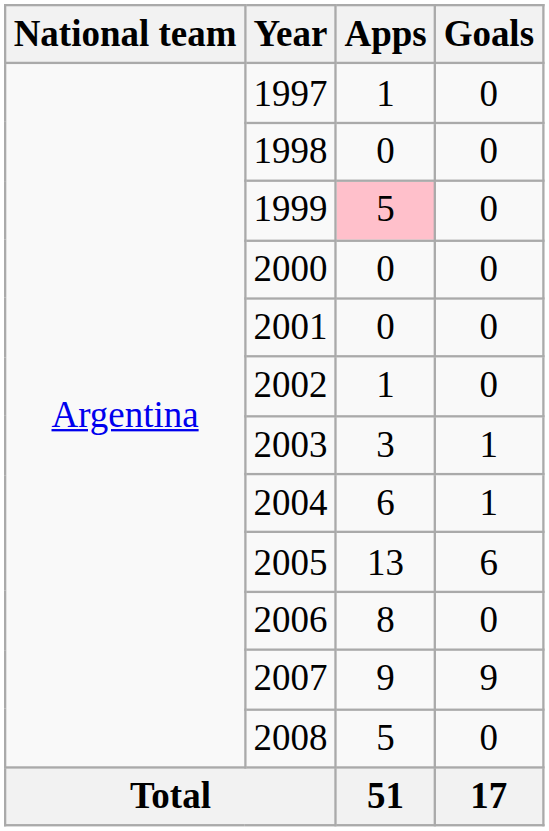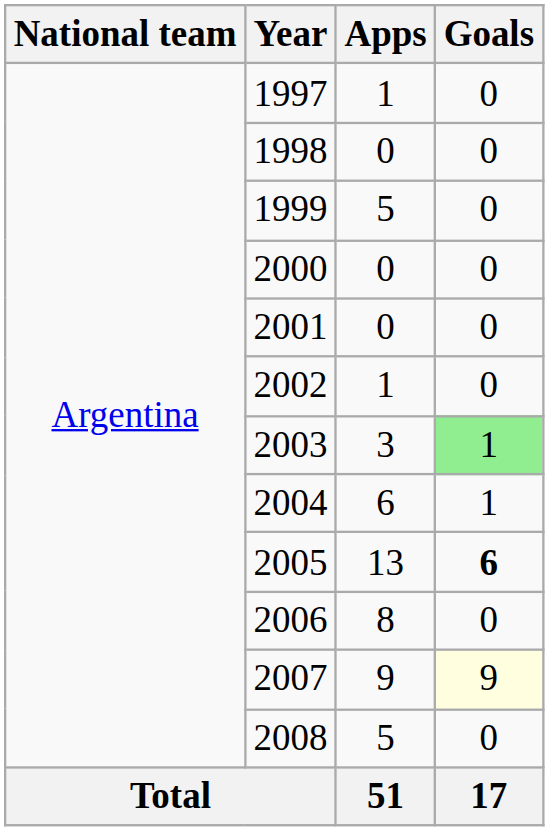(386, 209) pink background -> (386, 209) no background
(489, 444) no background -> (489, 444) lightgreen background
(489, 561) normal -> (489, 561) bold
(489, 678) no background -> (489, 678) lightyellow background
